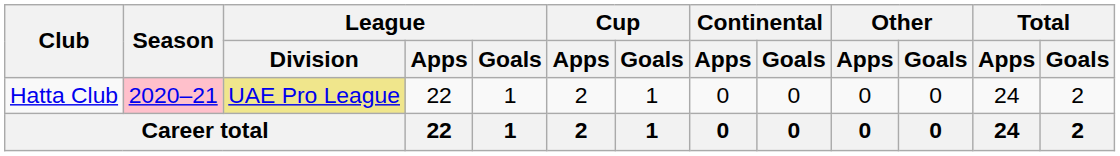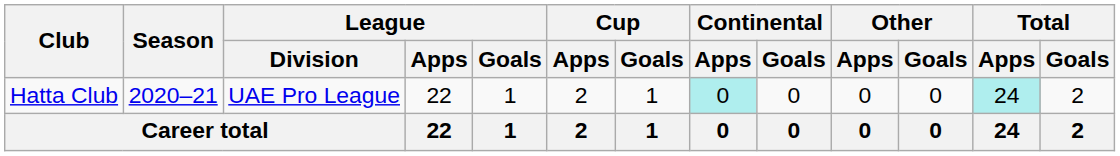(173, 95) pink background -> (173, 95) no background
(314, 95) khaki background -> (314, 95) no background
(723, 95) no background -> (723, 95) paleturquoise background
(1007, 95) no background -> (1007, 95) paleturquoise background
